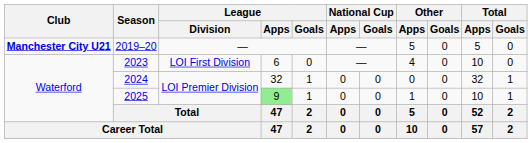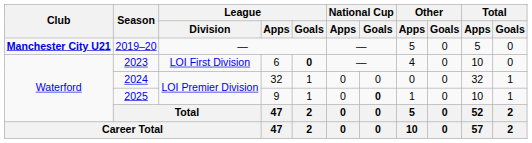(309, 63) normal -> (309, 63) bold
(276, 96) lightgreen background -> (276, 96) no background
(378, 96) normal -> (378, 96) bold
